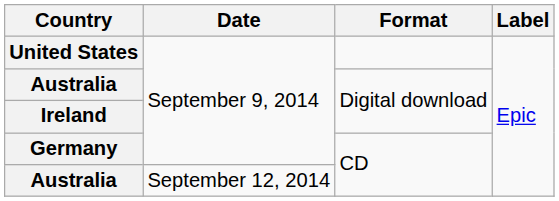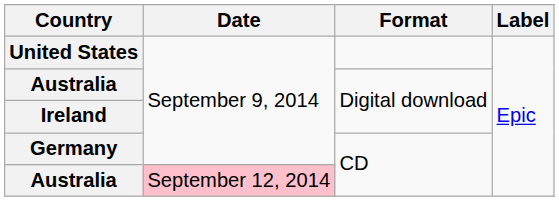(239, 180) no background -> (239, 180) pink background
